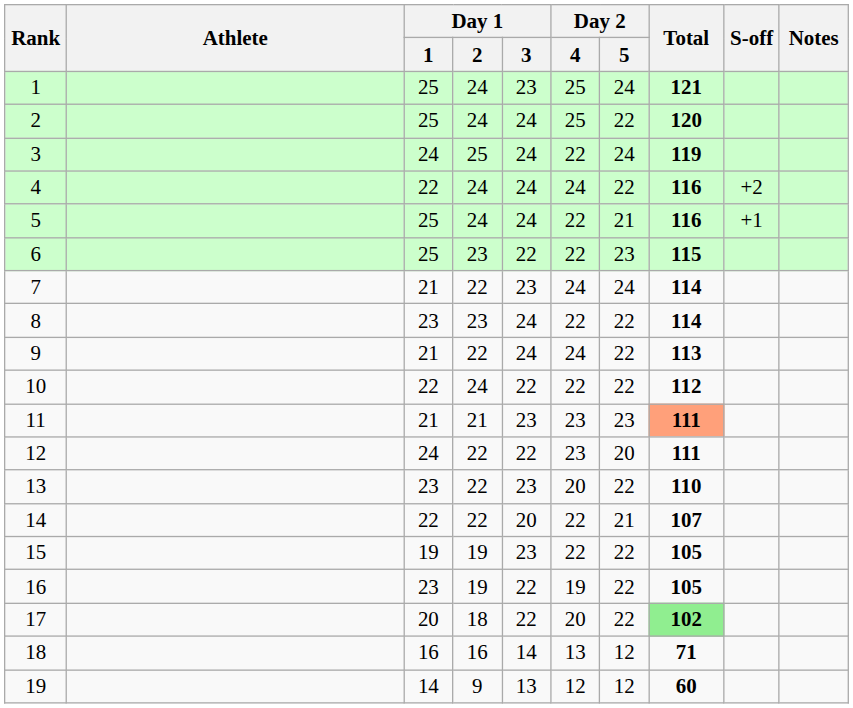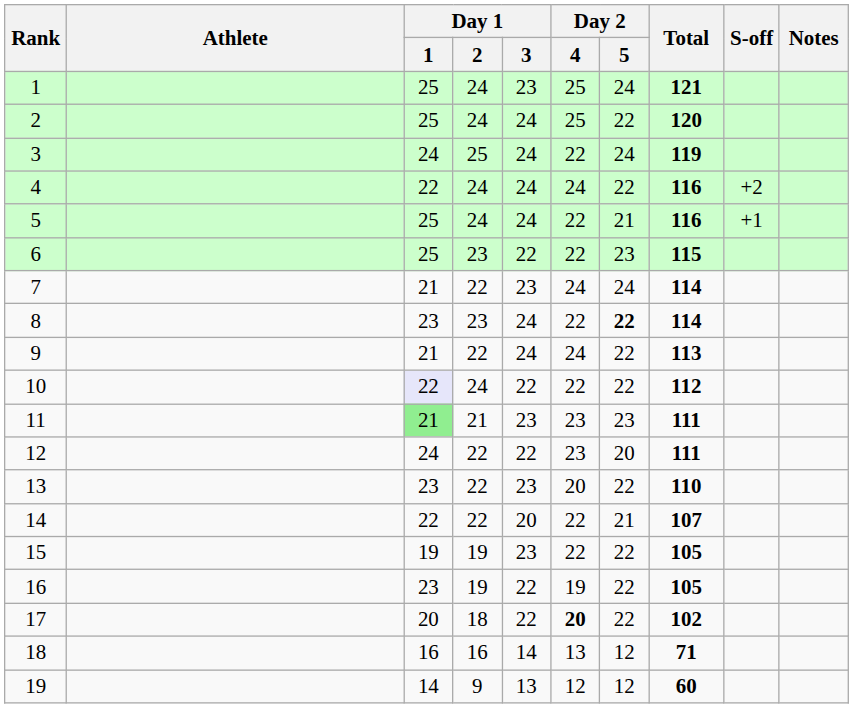(624, 320) normal -> (624, 320) bold
(428, 386) no background -> (428, 386) lavender background
(428, 420) no background -> (428, 420) lightgreen background
(686, 420) lightsalmon background -> (686, 420) no background
(575, 619) normal -> (575, 619) bold
(686, 619) lightgreen background -> (686, 619) no background
